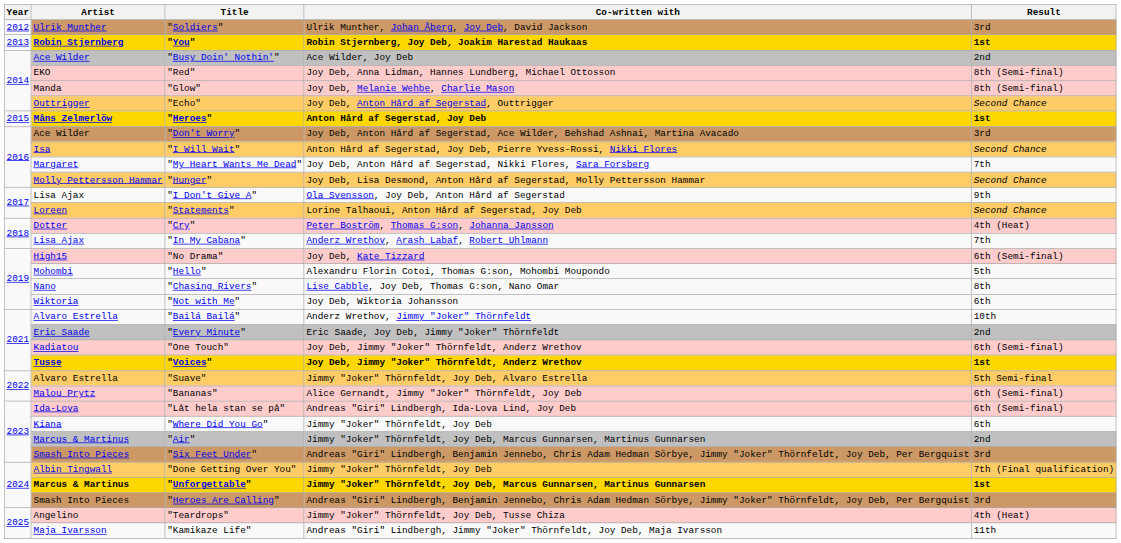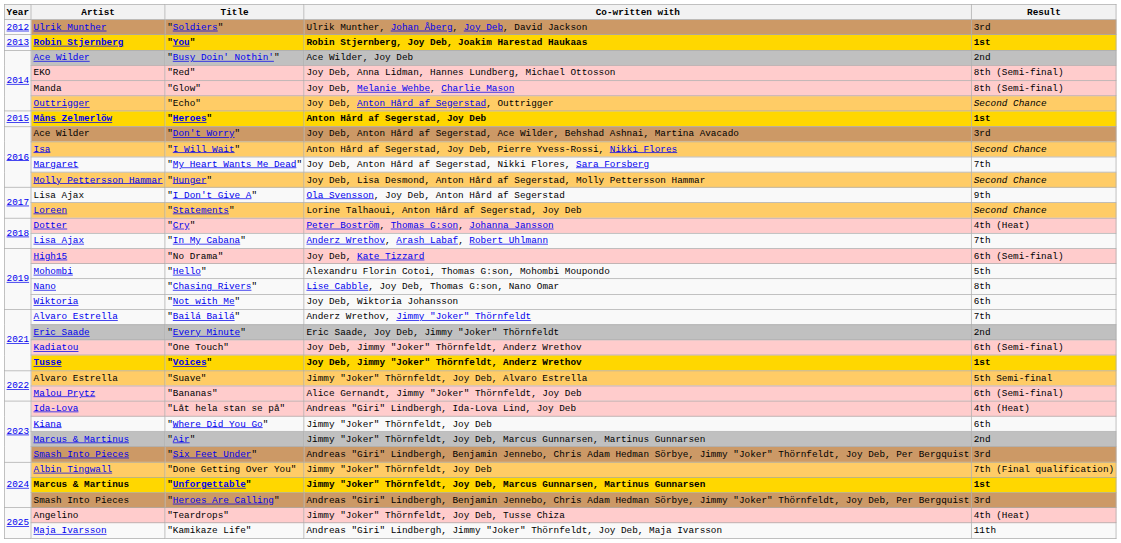(985, 317) 10th -> (982, 317) 7th
(1019, 409) 6th (Semi-final) -> (1002, 409) 4th (Heat)
